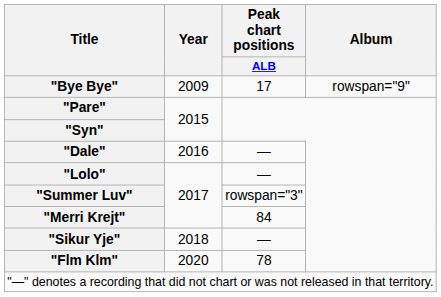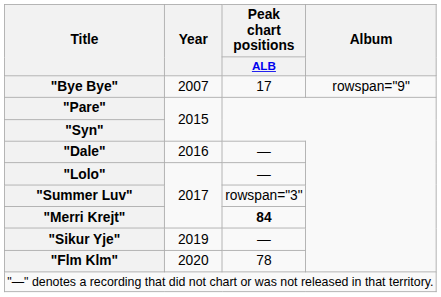(193, 86) 2009 -> (193, 86) 2007
(264, 217) normal -> (264, 217) bold
(193, 239) 2018 -> (193, 239) 2019
